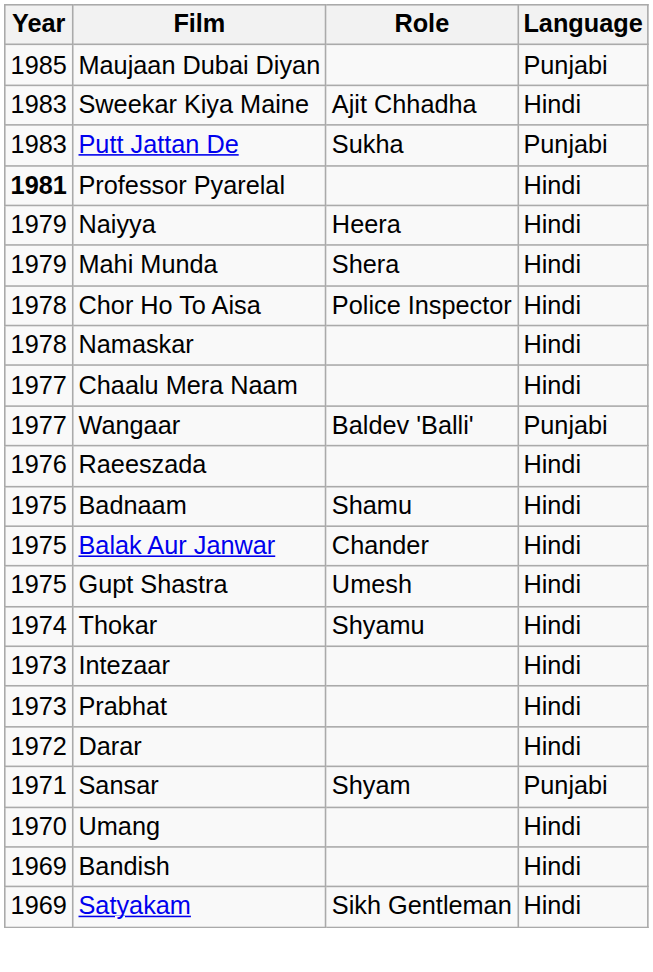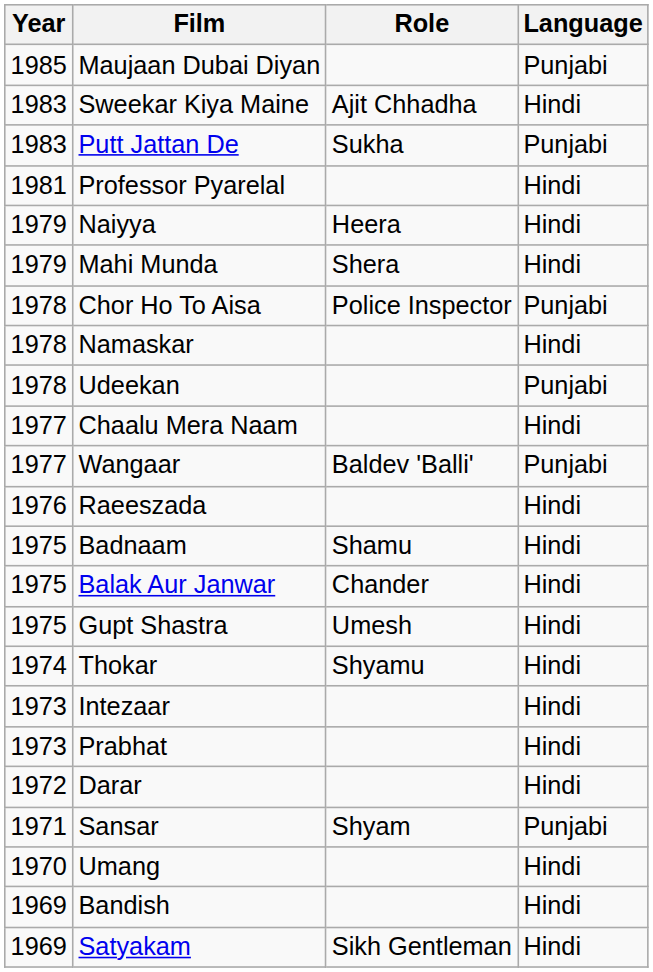(39, 184) bold -> (39, 184) normal
(552, 305) Hindi -> (566, 305) Punjabi
+ row: (129, 385)
